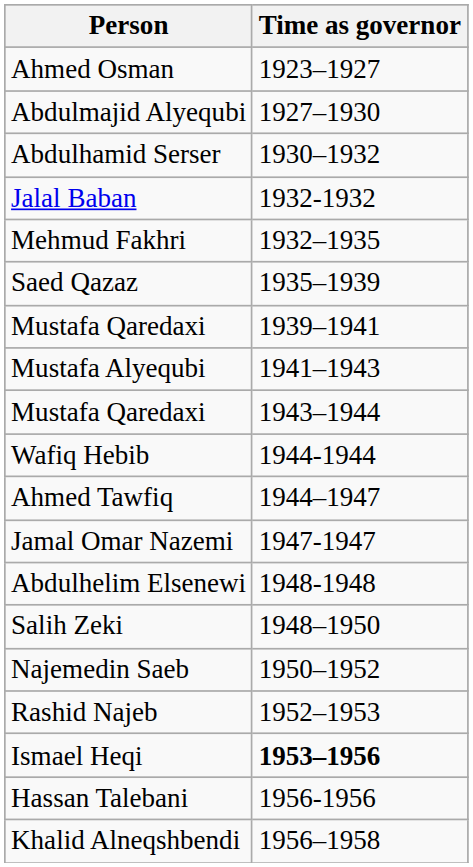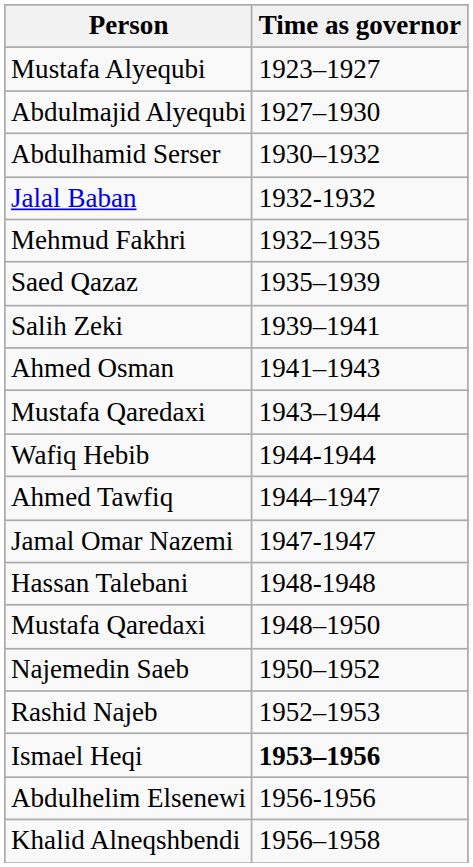(93, 68) Ahmed Osman -> (108, 68) Mustafa Alyequbi
(108, 326) Mustafa Qaredaxi -> (67, 326) Salih Zeki
(108, 369) Mustafa Alyequbi -> (93, 369) Ahmed Osman
(129, 583) Abdulhelim Elsenewi -> (100, 583) Hassan Talebani
(67, 626) Salih Zeki -> (108, 626) Mustafa Qaredaxi
(100, 797) Hassan Talebani -> (129, 797) Abdulhelim Elsenewi
